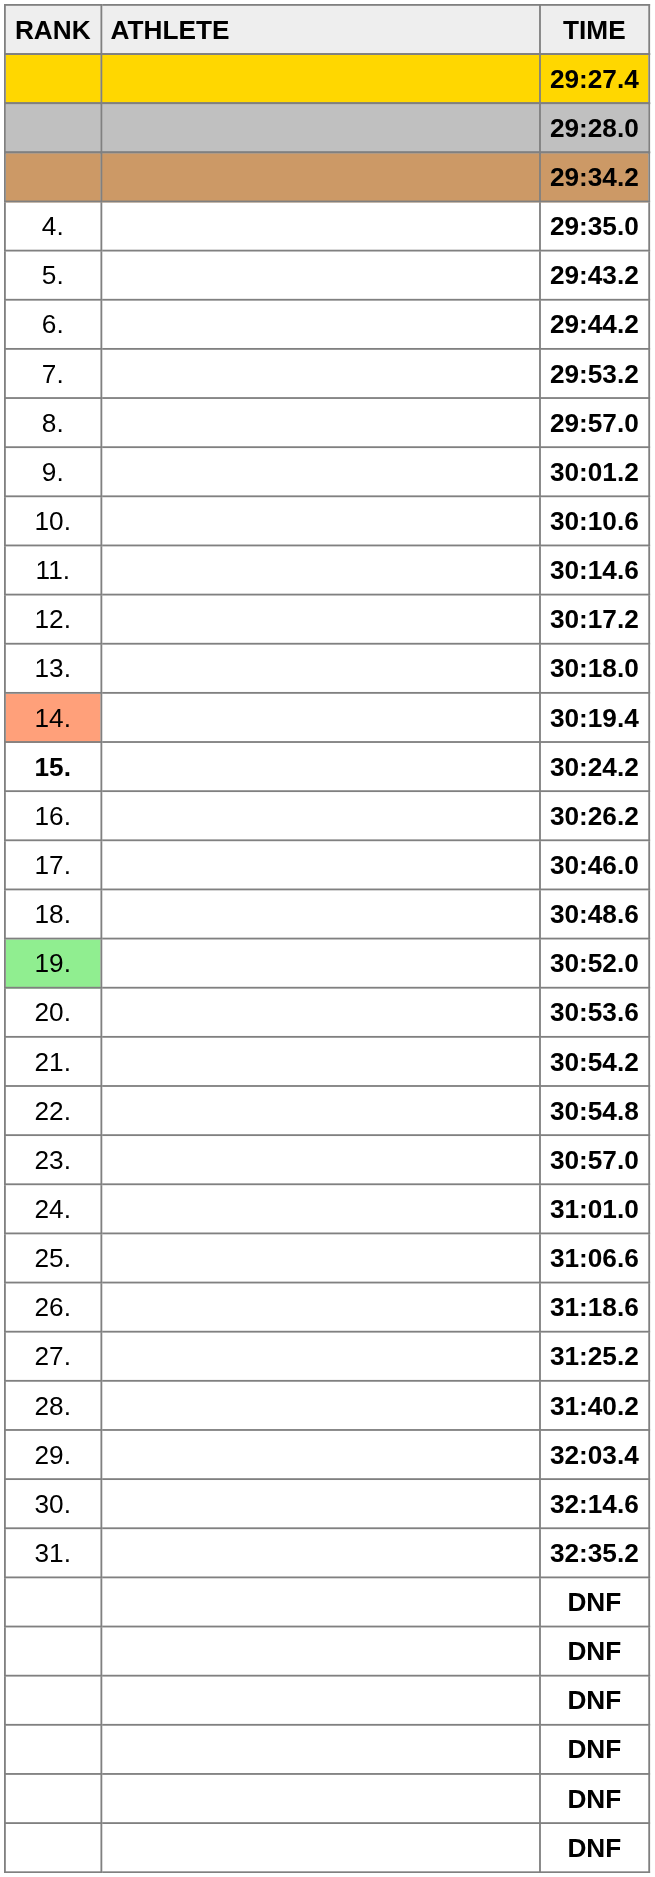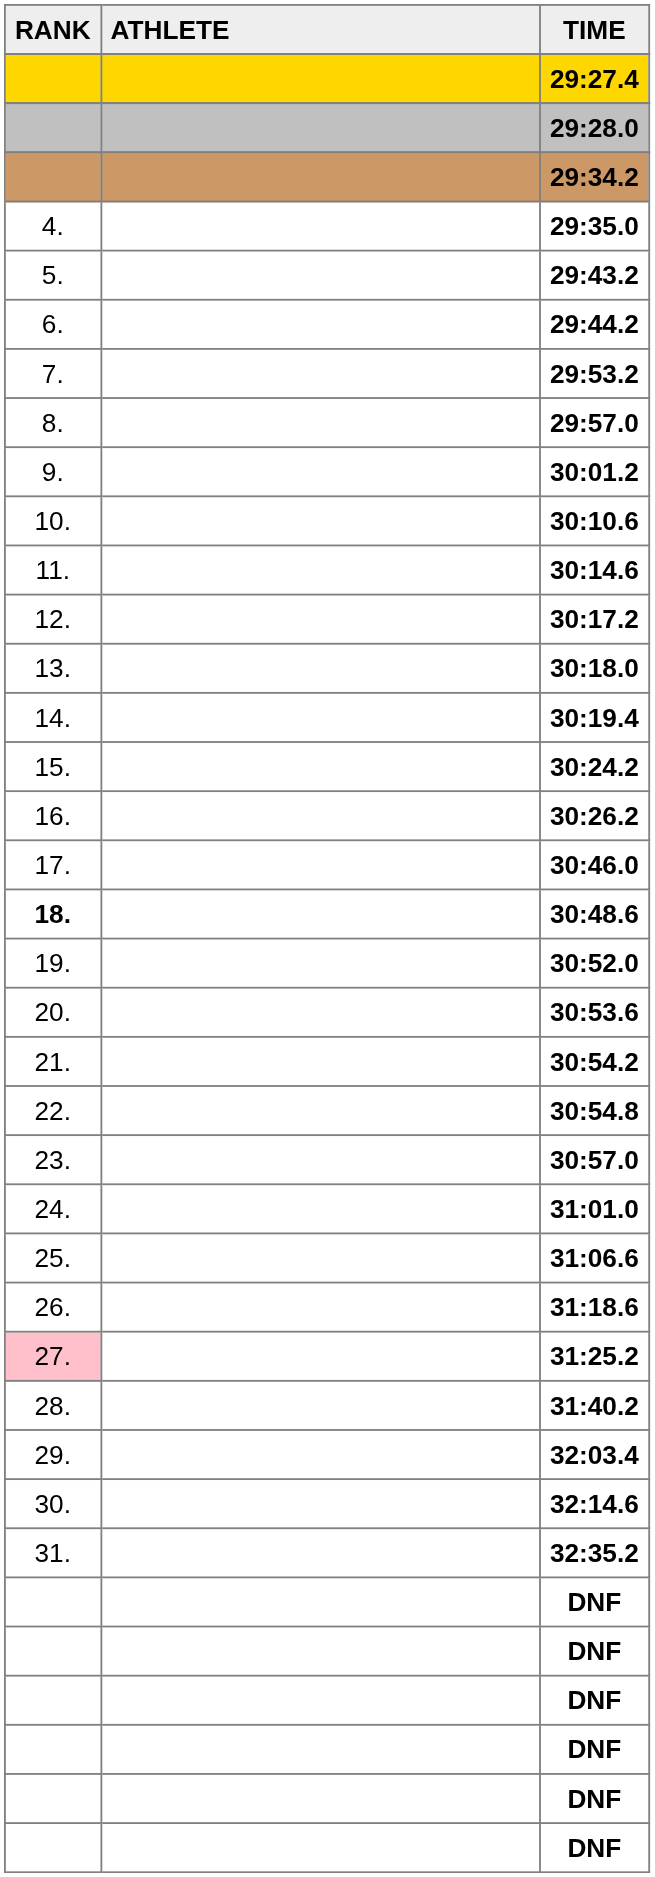(53, 717) lightsalmon background -> (53, 717) no background
(53, 767) bold -> (53, 767) normal
(53, 914) normal -> (53, 914) bold
(53, 963) lightgreen background -> (53, 963) no background
(53, 1356) no background -> (53, 1356) pink background
